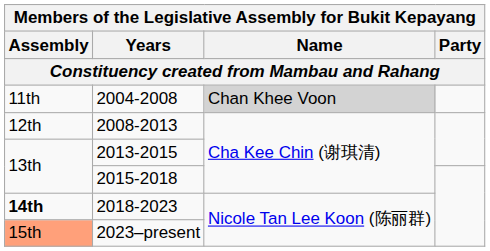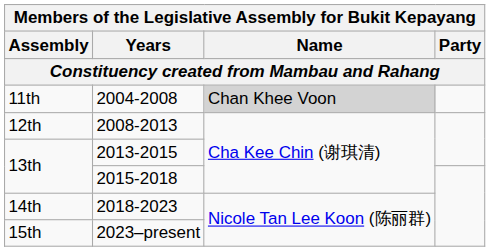(26, 206) bold -> (25, 206) normal
(25, 233) lightsalmon background -> (25, 233) no background
